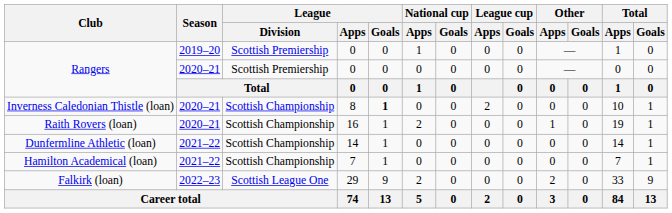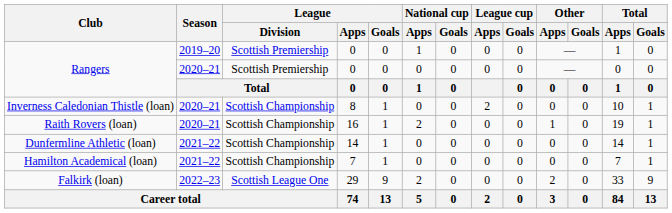(385, 106) bold -> (385, 106) normal
